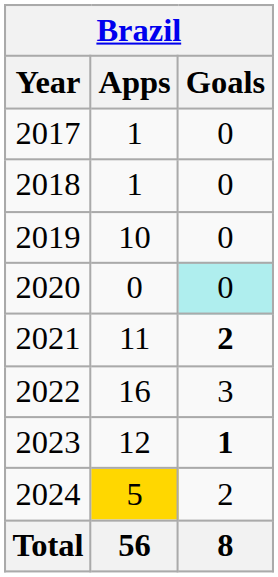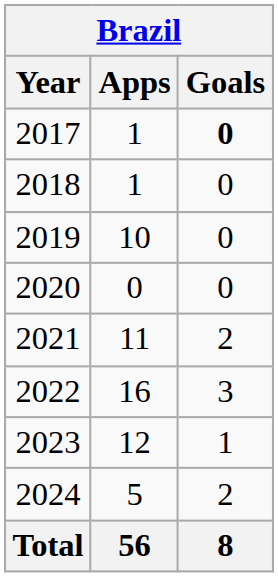(225, 133) normal -> (225, 133) bold
(225, 287) paleturquoise background -> (225, 287) no background
(225, 339) bold -> (225, 339) normal
(225, 442) bold -> (225, 442) normal
(135, 493) gold background -> (135, 493) no background
